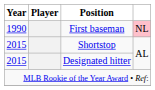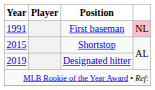(16, 29) 1990 -> (16, 29) 1991
(16, 61) 2015 -> (16, 61) 2019
